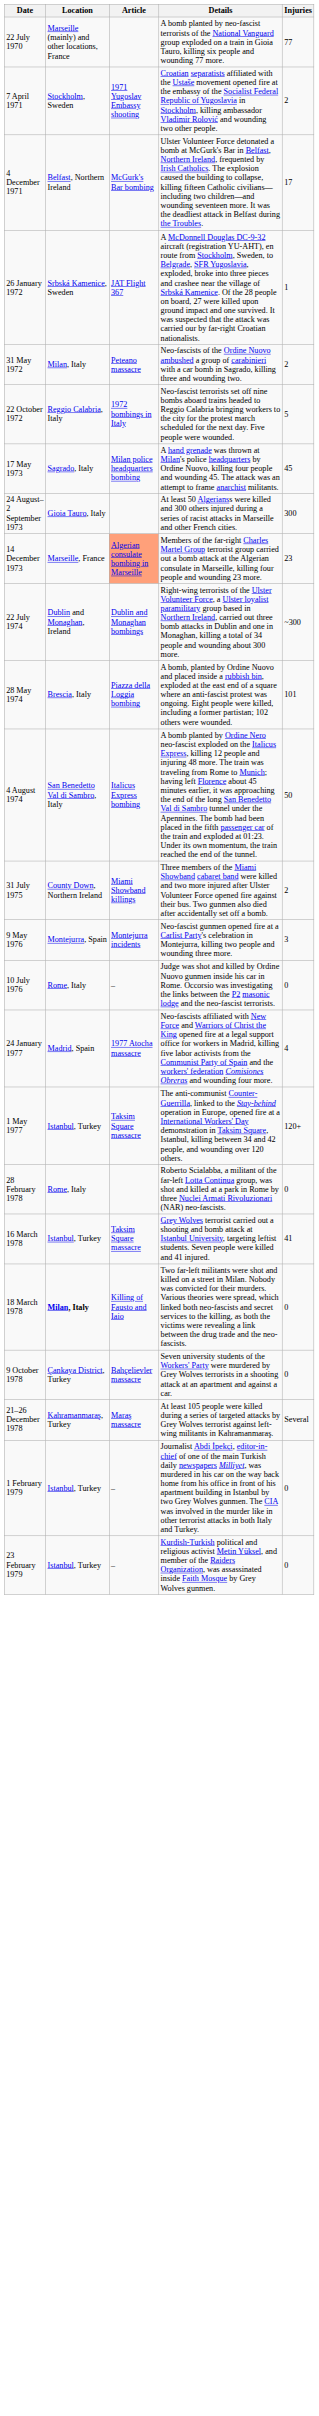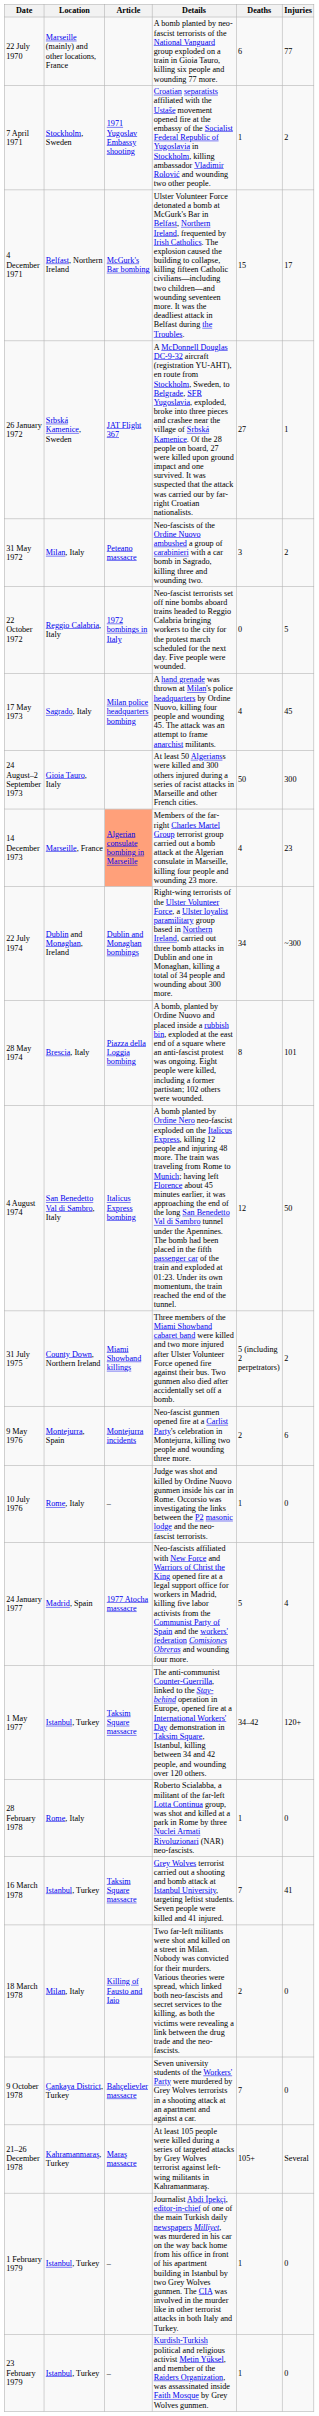+ column: (259, 10)
(286, 940) 3 -> (286, 1436) 6
(68, 1307) bold -> (65, 1991) normal
